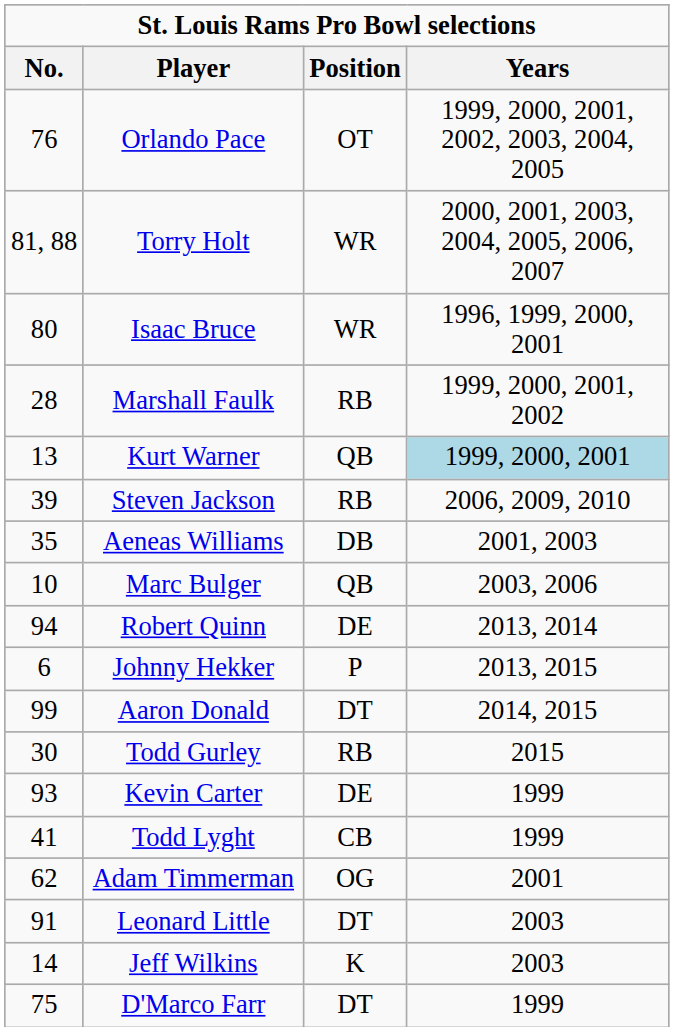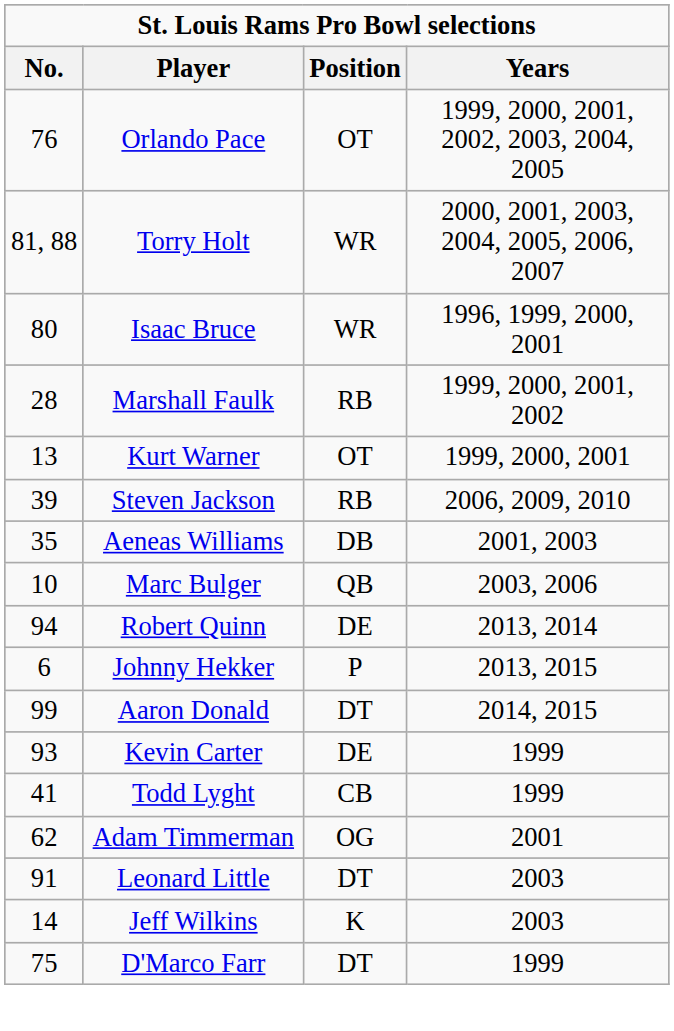(355, 457) QB -> (355, 457) OT
(538, 457) lightblue background -> (538, 457) no background
- row: (193, 752)
